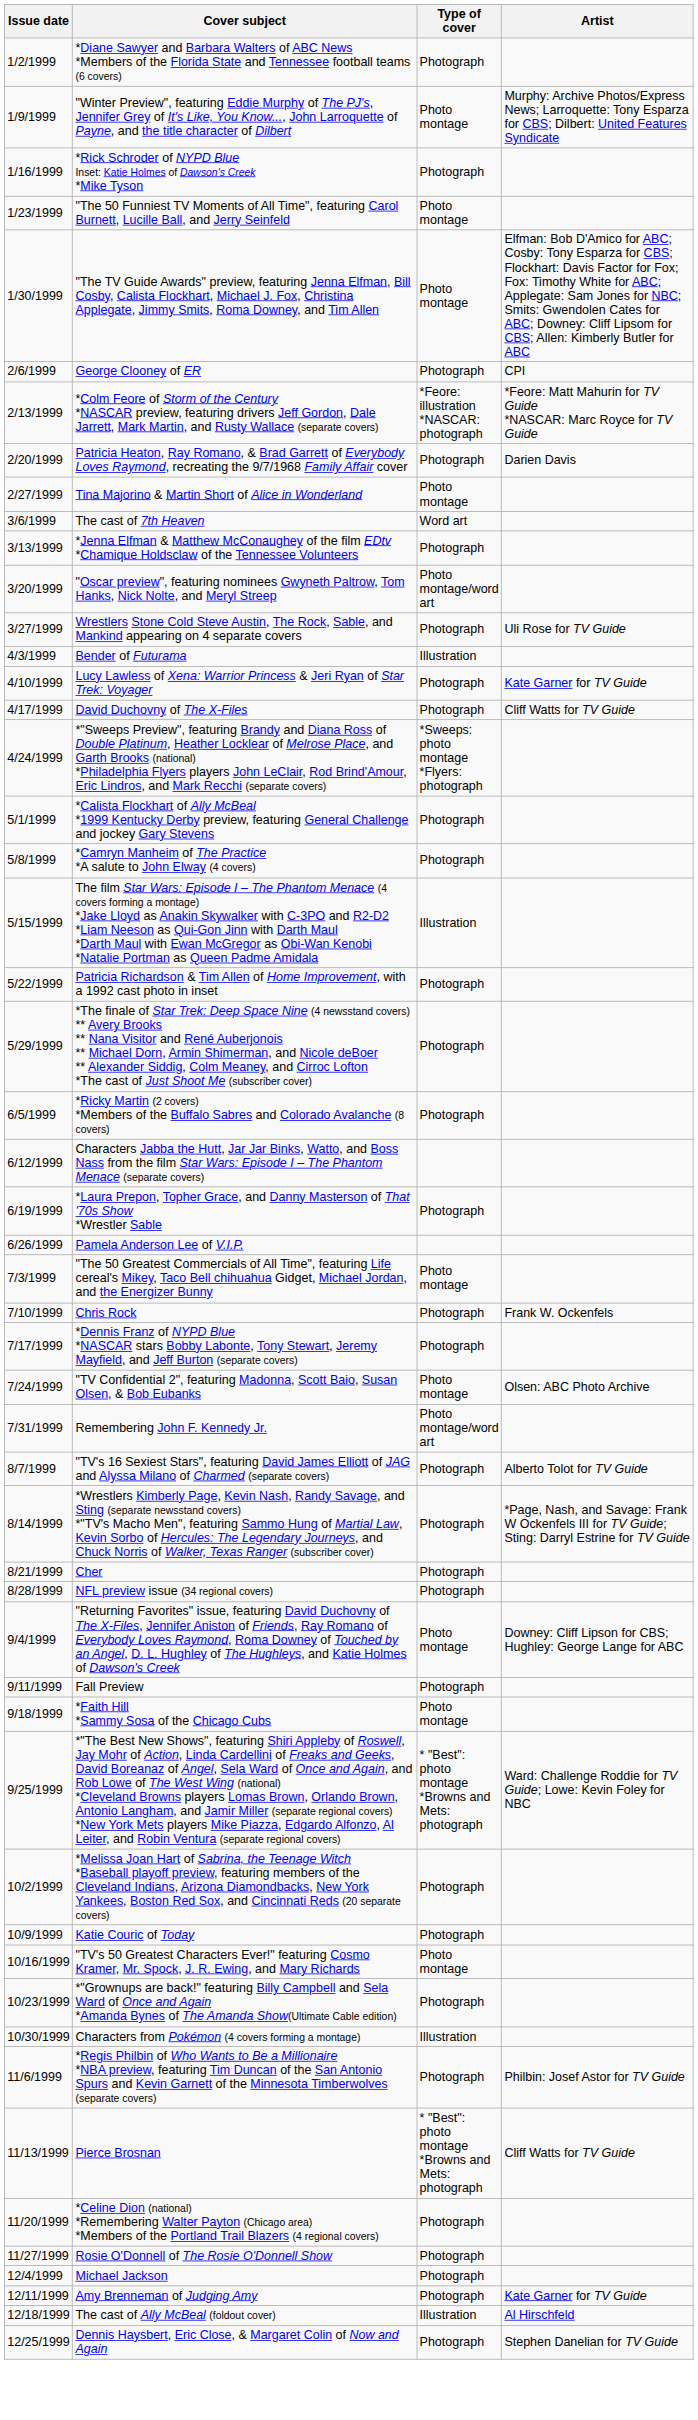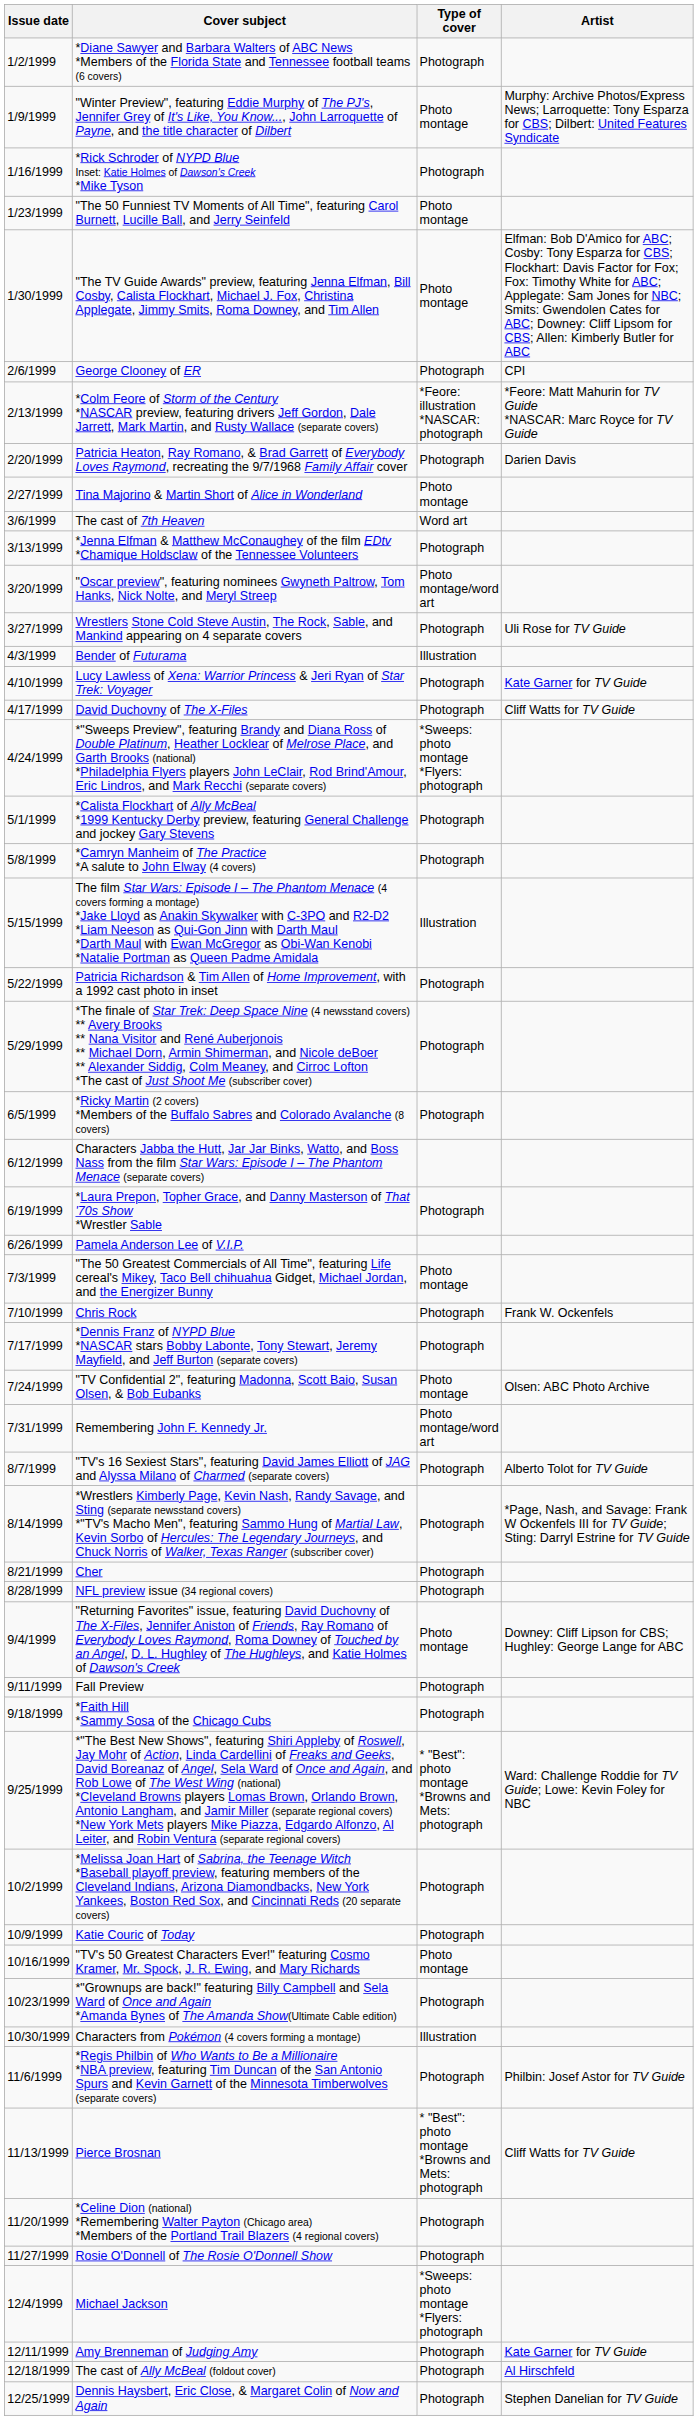(444, 1714) Photo montage -> (452, 1714) Photograph
(452, 2275) Photograph -> (451, 2303) *Sweeps: photo montage *Flyers: photograph
(448, 2315) Illustration -> (452, 2371) Photograph
